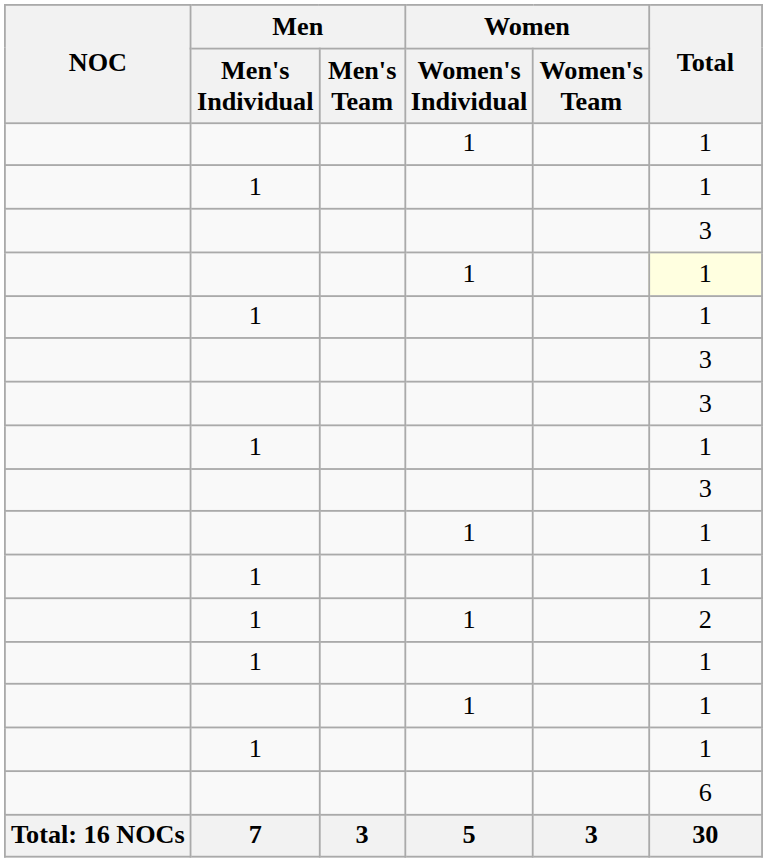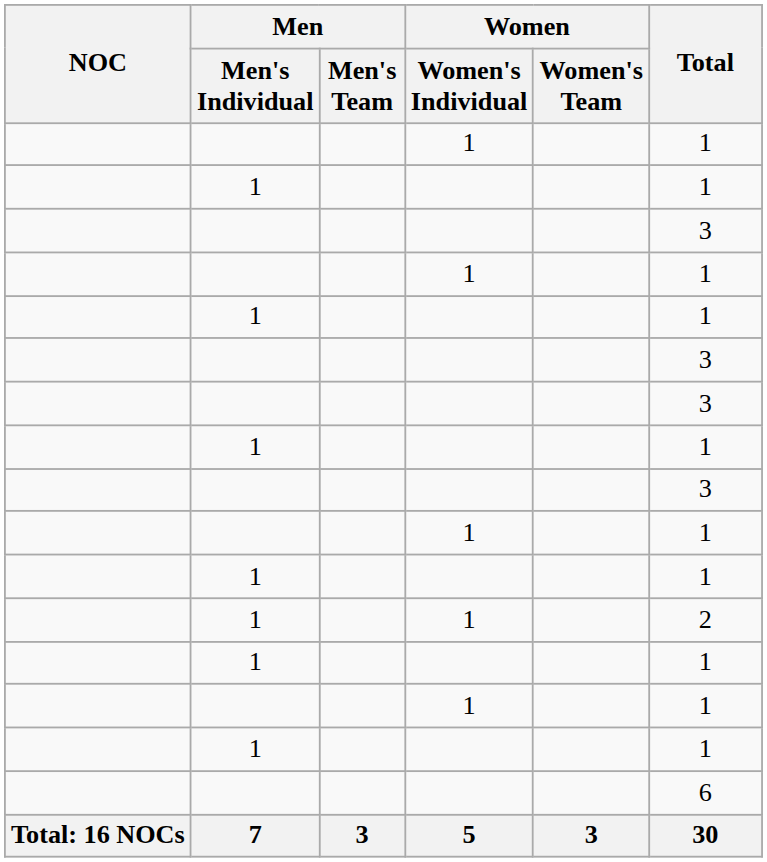(705, 273) lightyellow background -> (705, 273) no background
